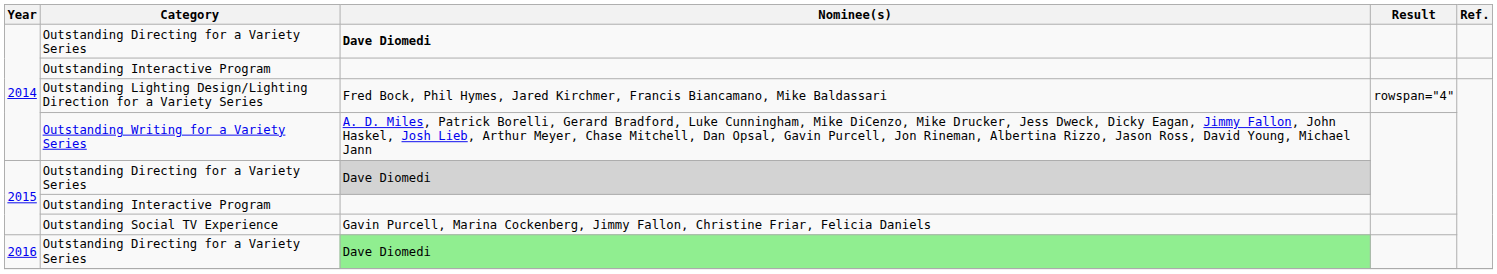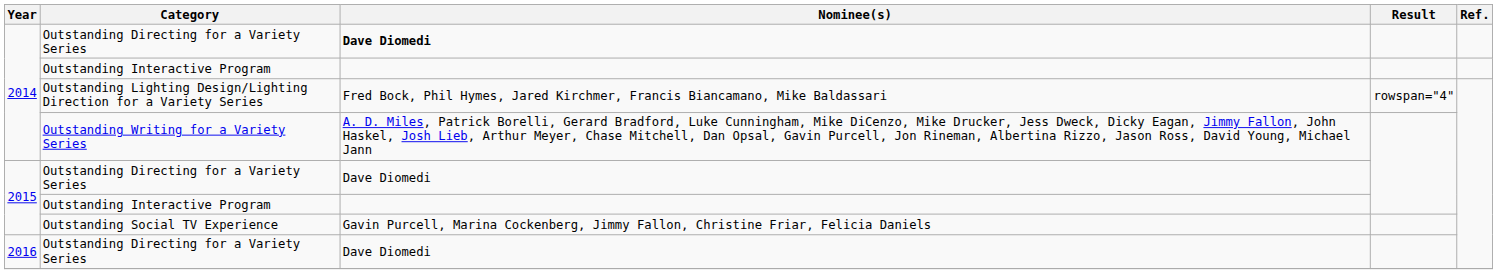(387, 177) lightgrey background -> (387, 177) no background
(387, 251) lightgreen background -> (387, 251) no background
